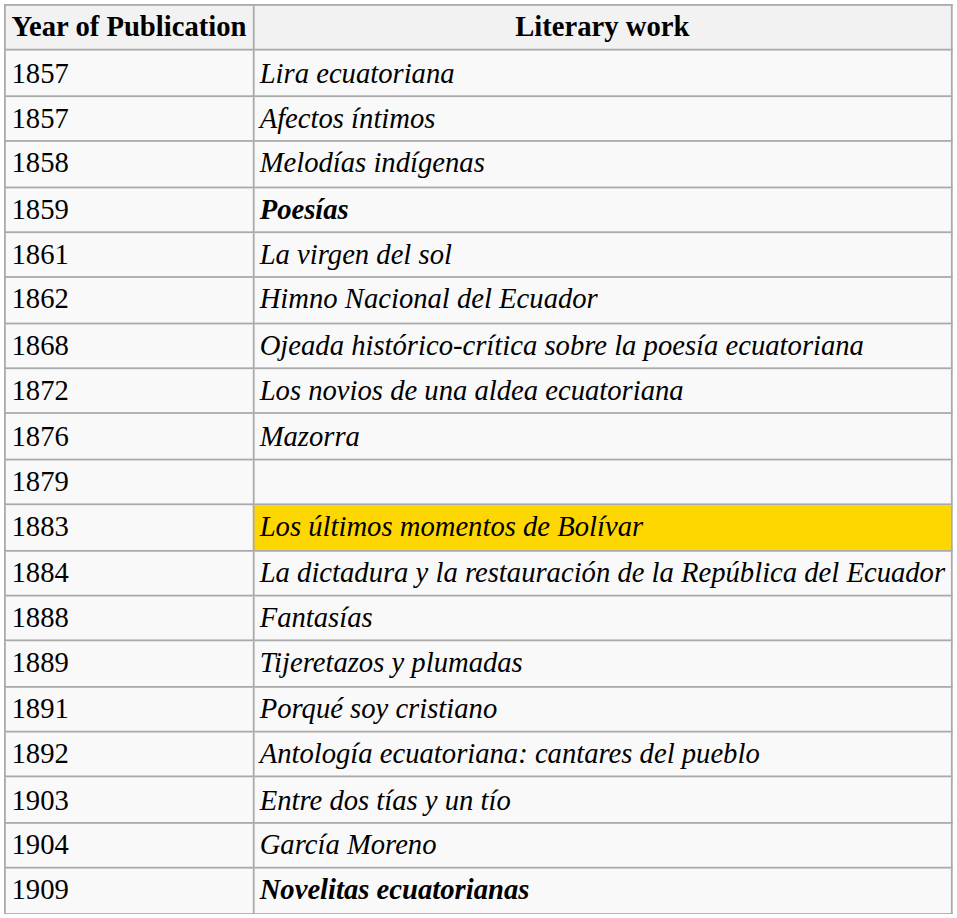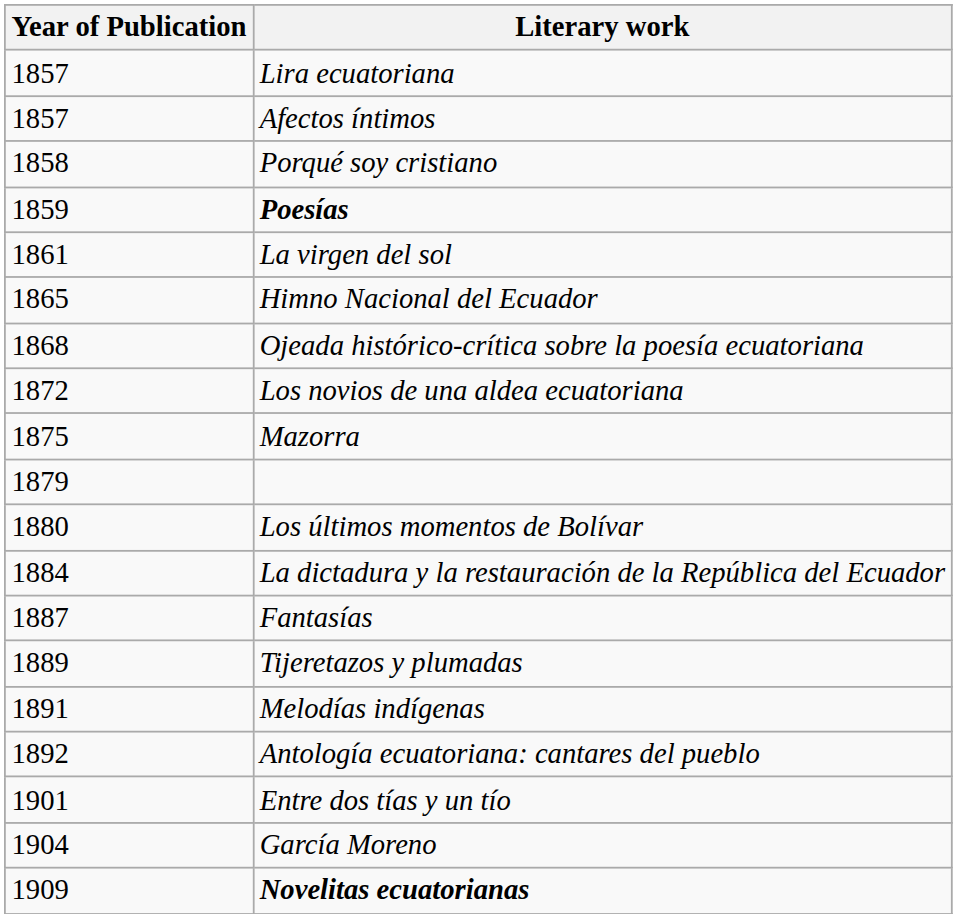(372, 163) Melodías indígenas -> (378, 163) Porqué soy cristiano
(40, 299) 1862 -> (40, 299) 1865
(40, 436) 1876 -> (40, 436) 1875
(40, 526) 1883 -> (40, 526) 1880
(451, 526) gold background -> (451, 526) no background
(40, 617) 1888 -> (40, 617) 1887
(378, 708) Porqué soy cristiano -> (372, 708) Melodías indígenas
(40, 799) 1903 -> (40, 799) 1901
